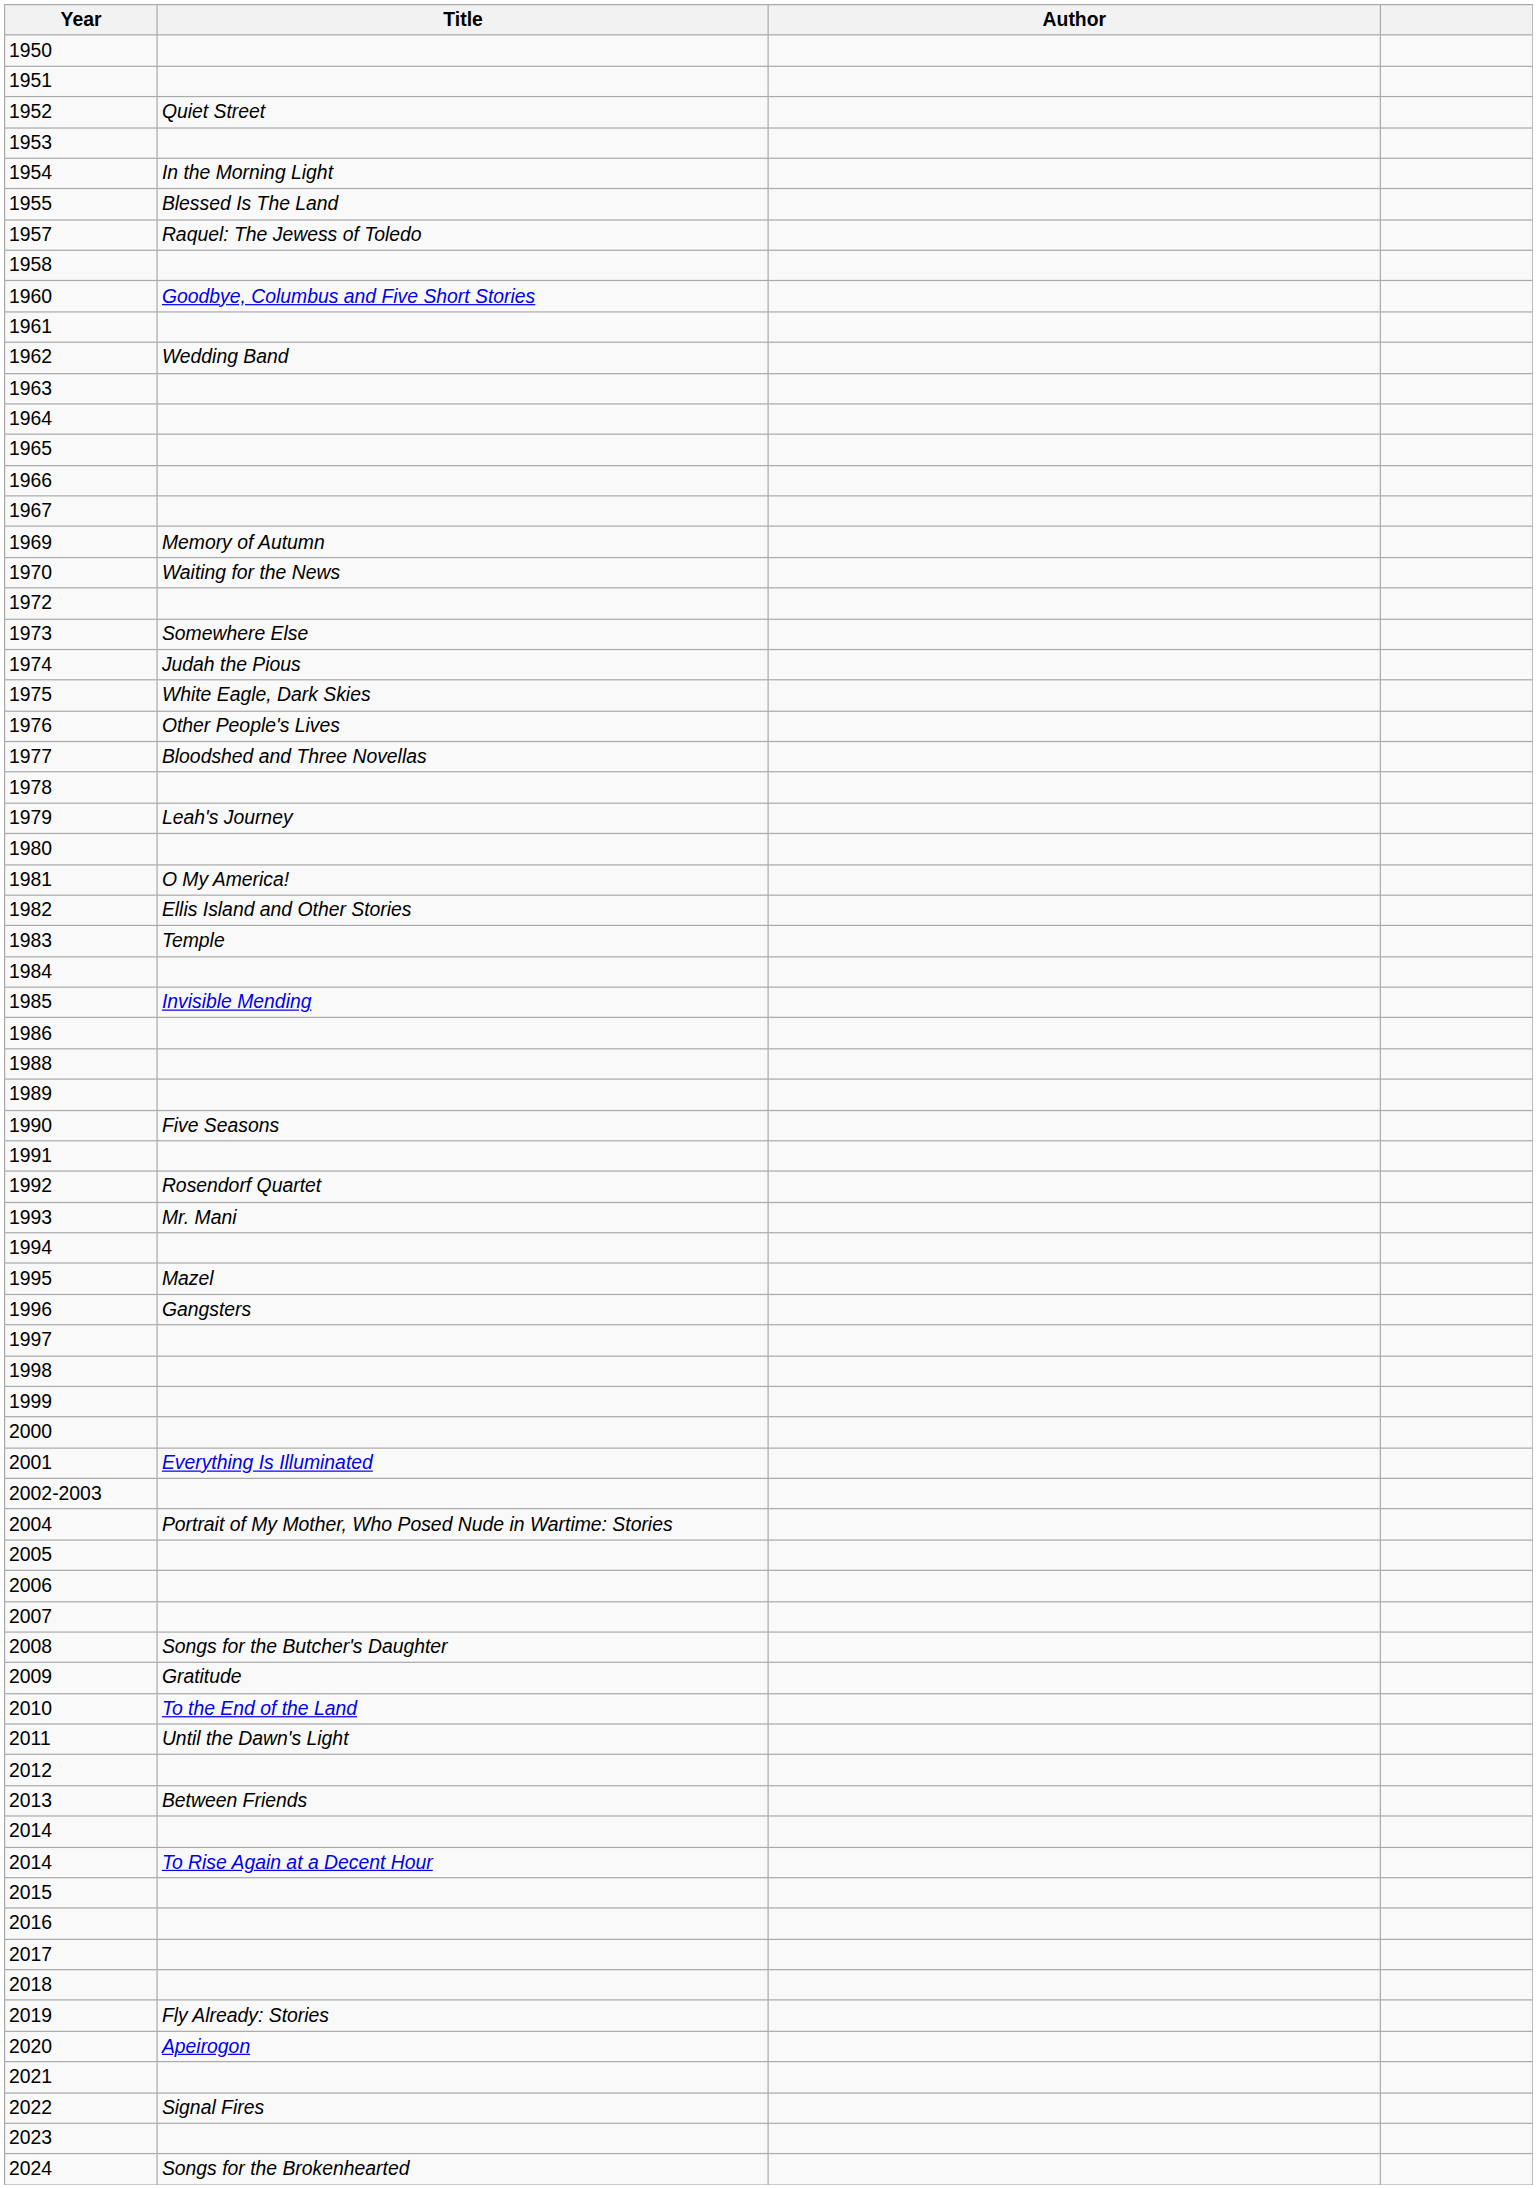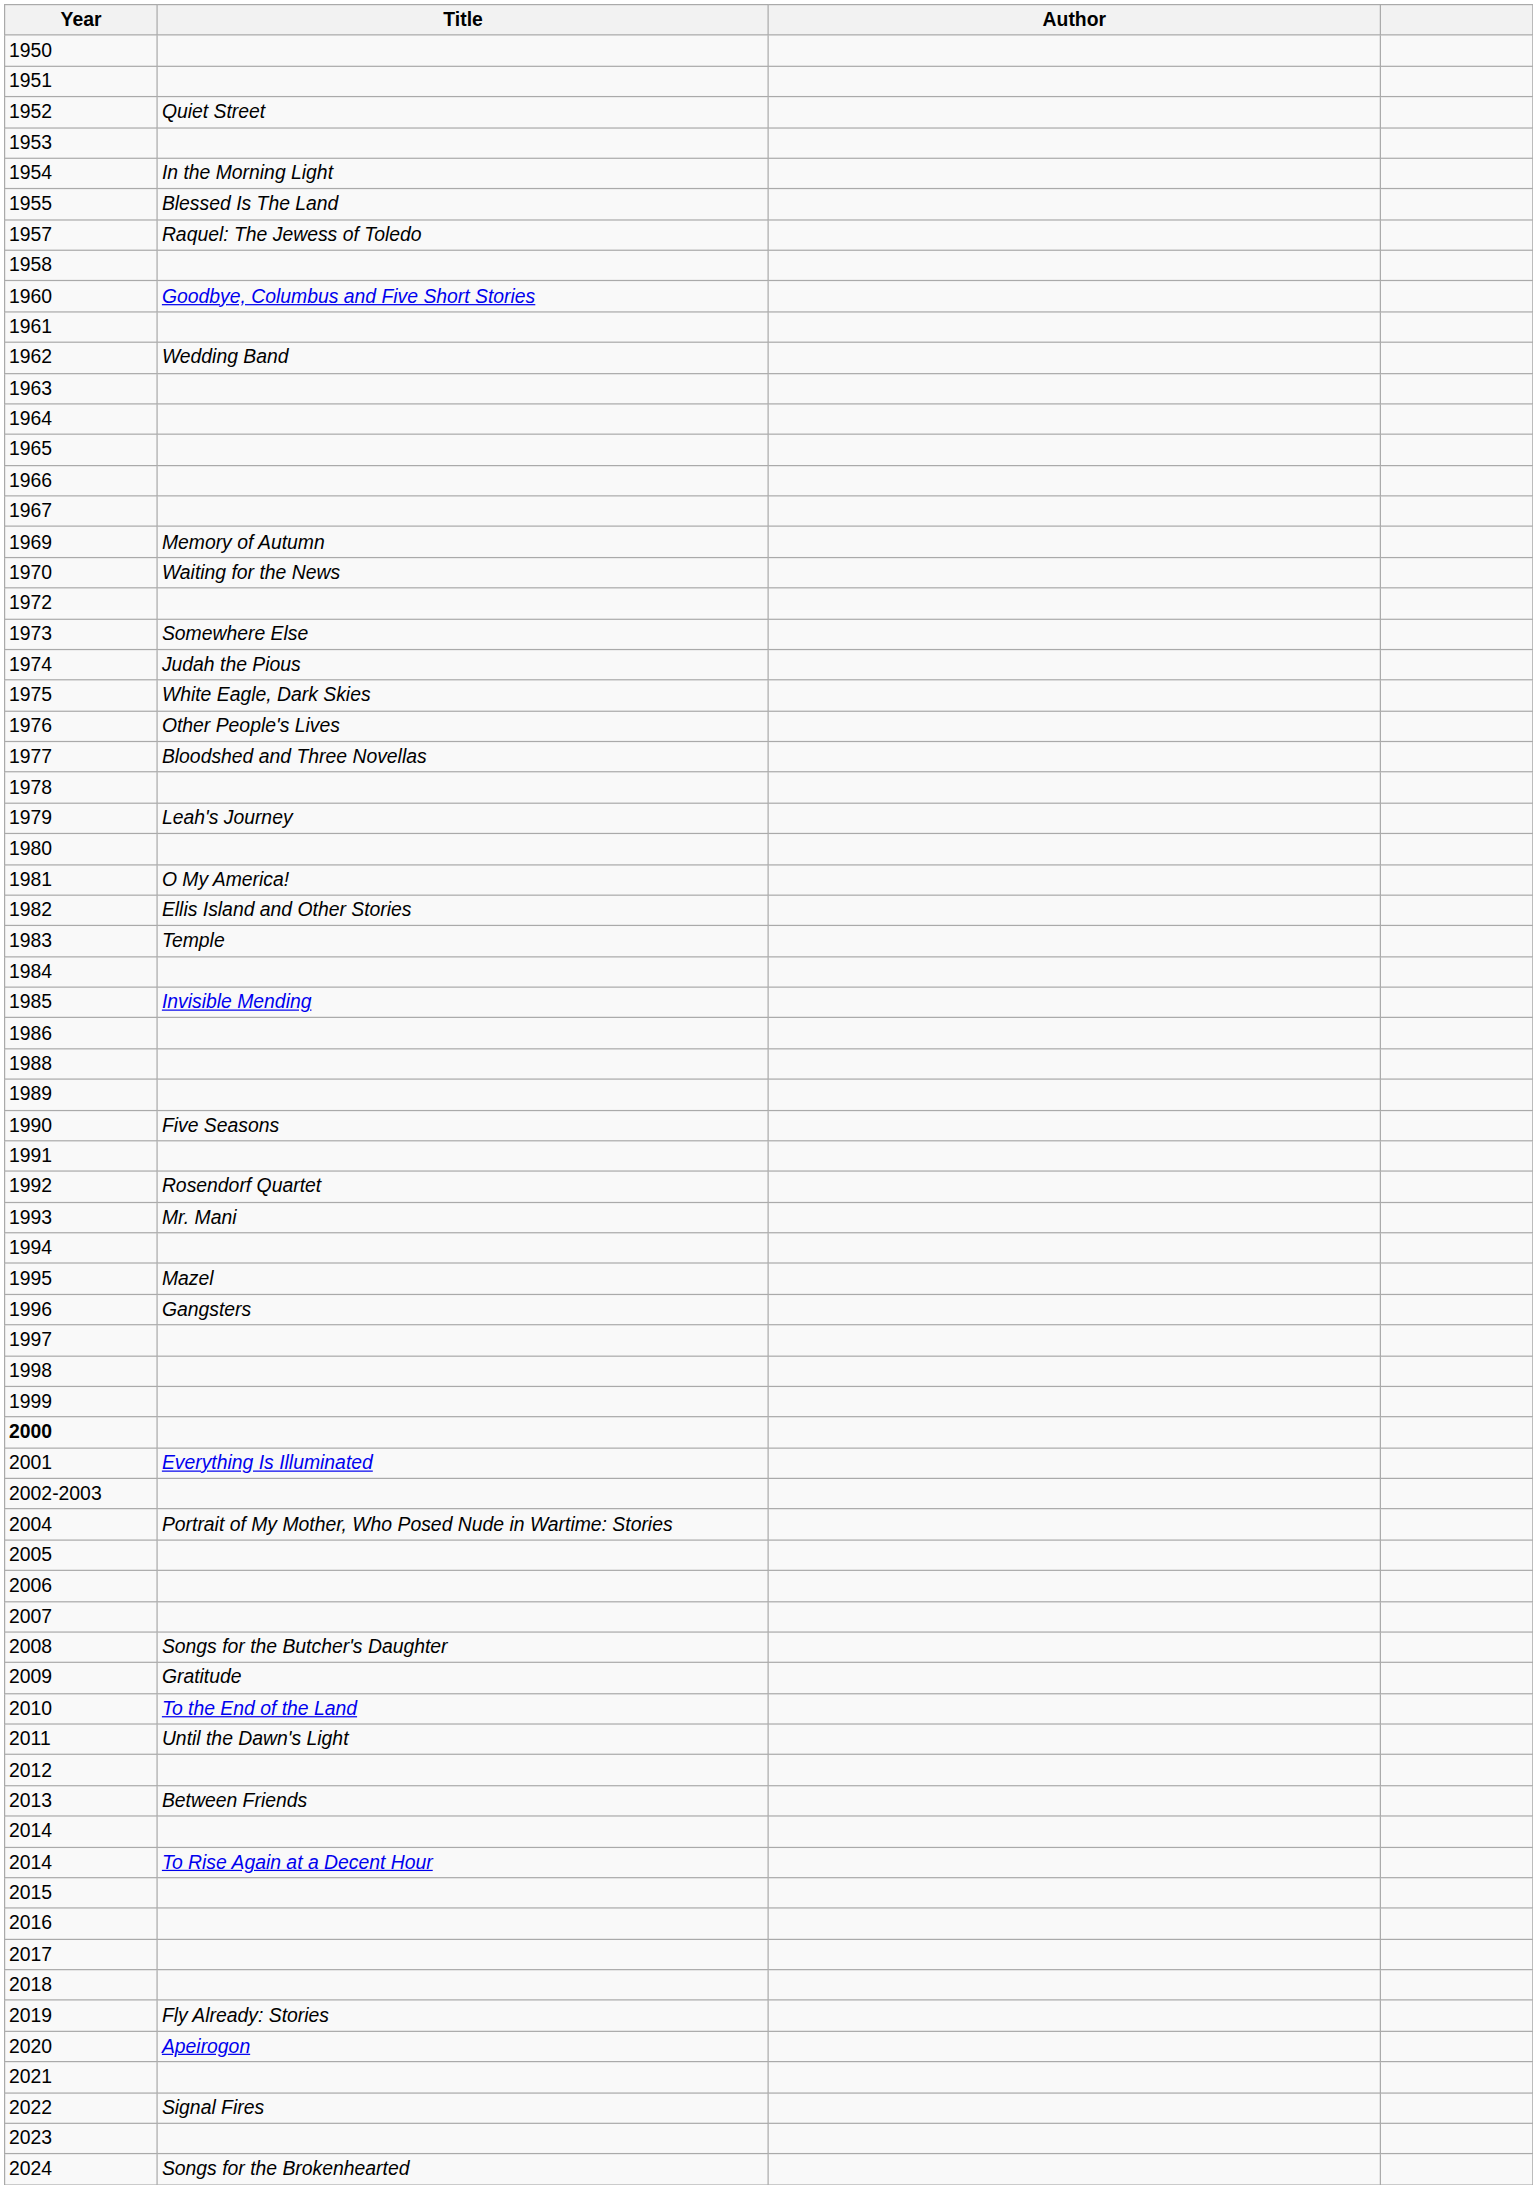(31, 1432) normal -> (31, 1432) bold
